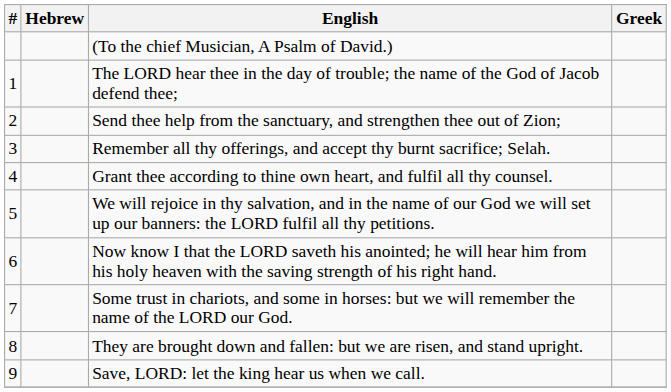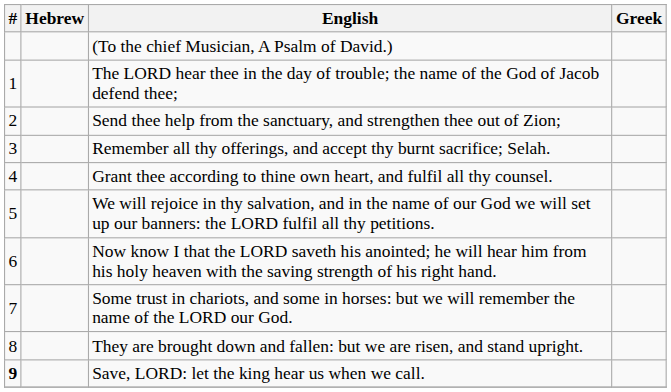(13, 373) normal -> (13, 373) bold
